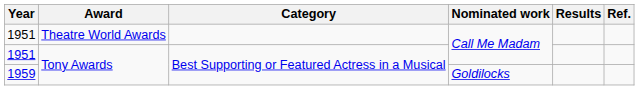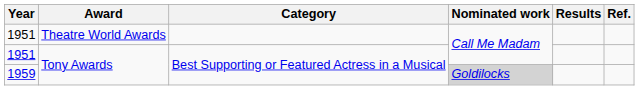(481, 74) no background -> (481, 74) lightgrey background
